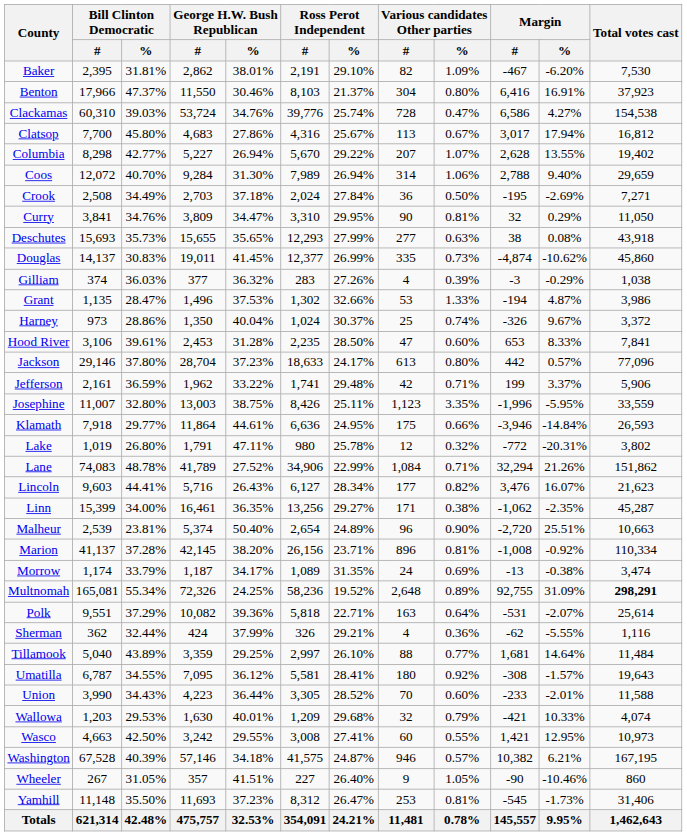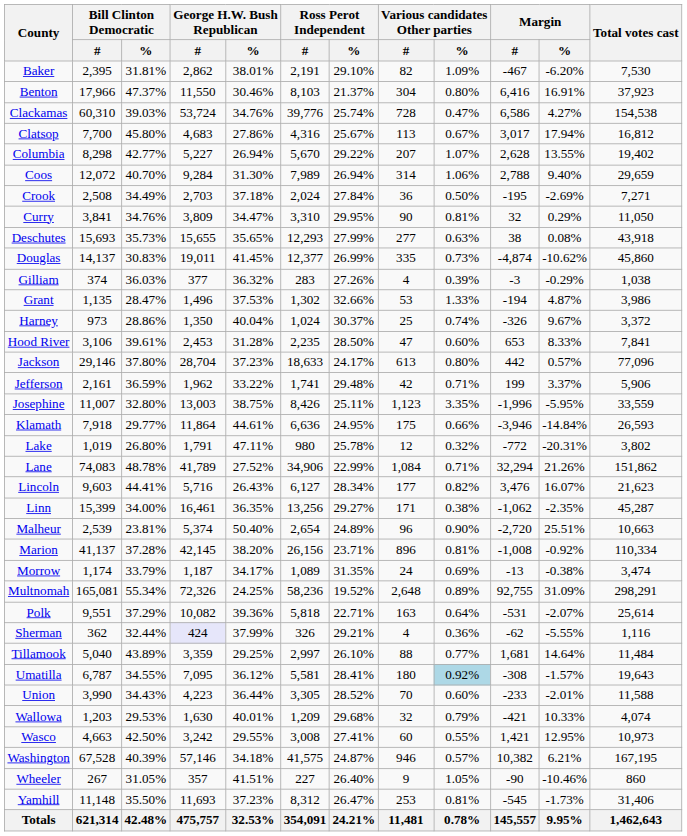(636, 591) bold -> (636, 591) normal
(198, 633) no background -> (198, 633) lavender background
(462, 674) no background -> (462, 674) lightblue background
